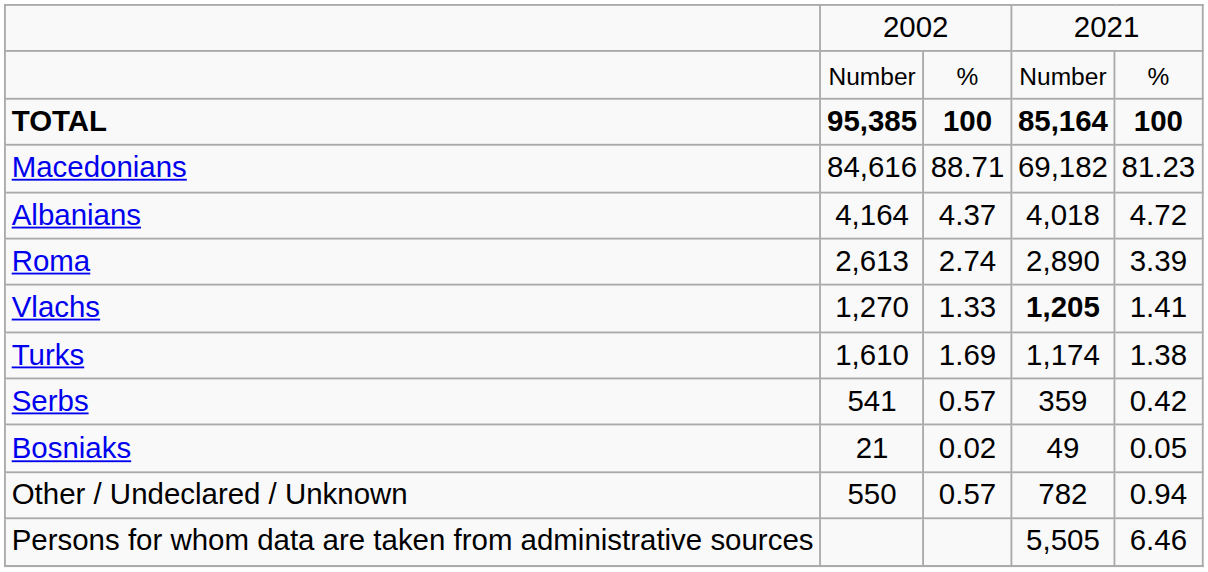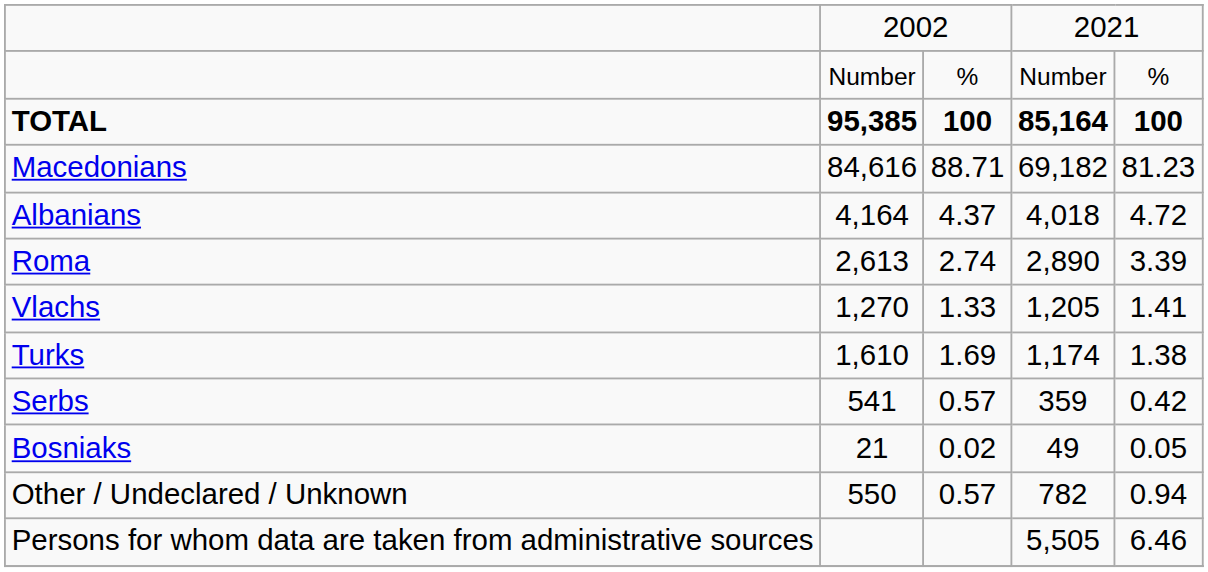(1063, 307) bold -> (1063, 307) normal
